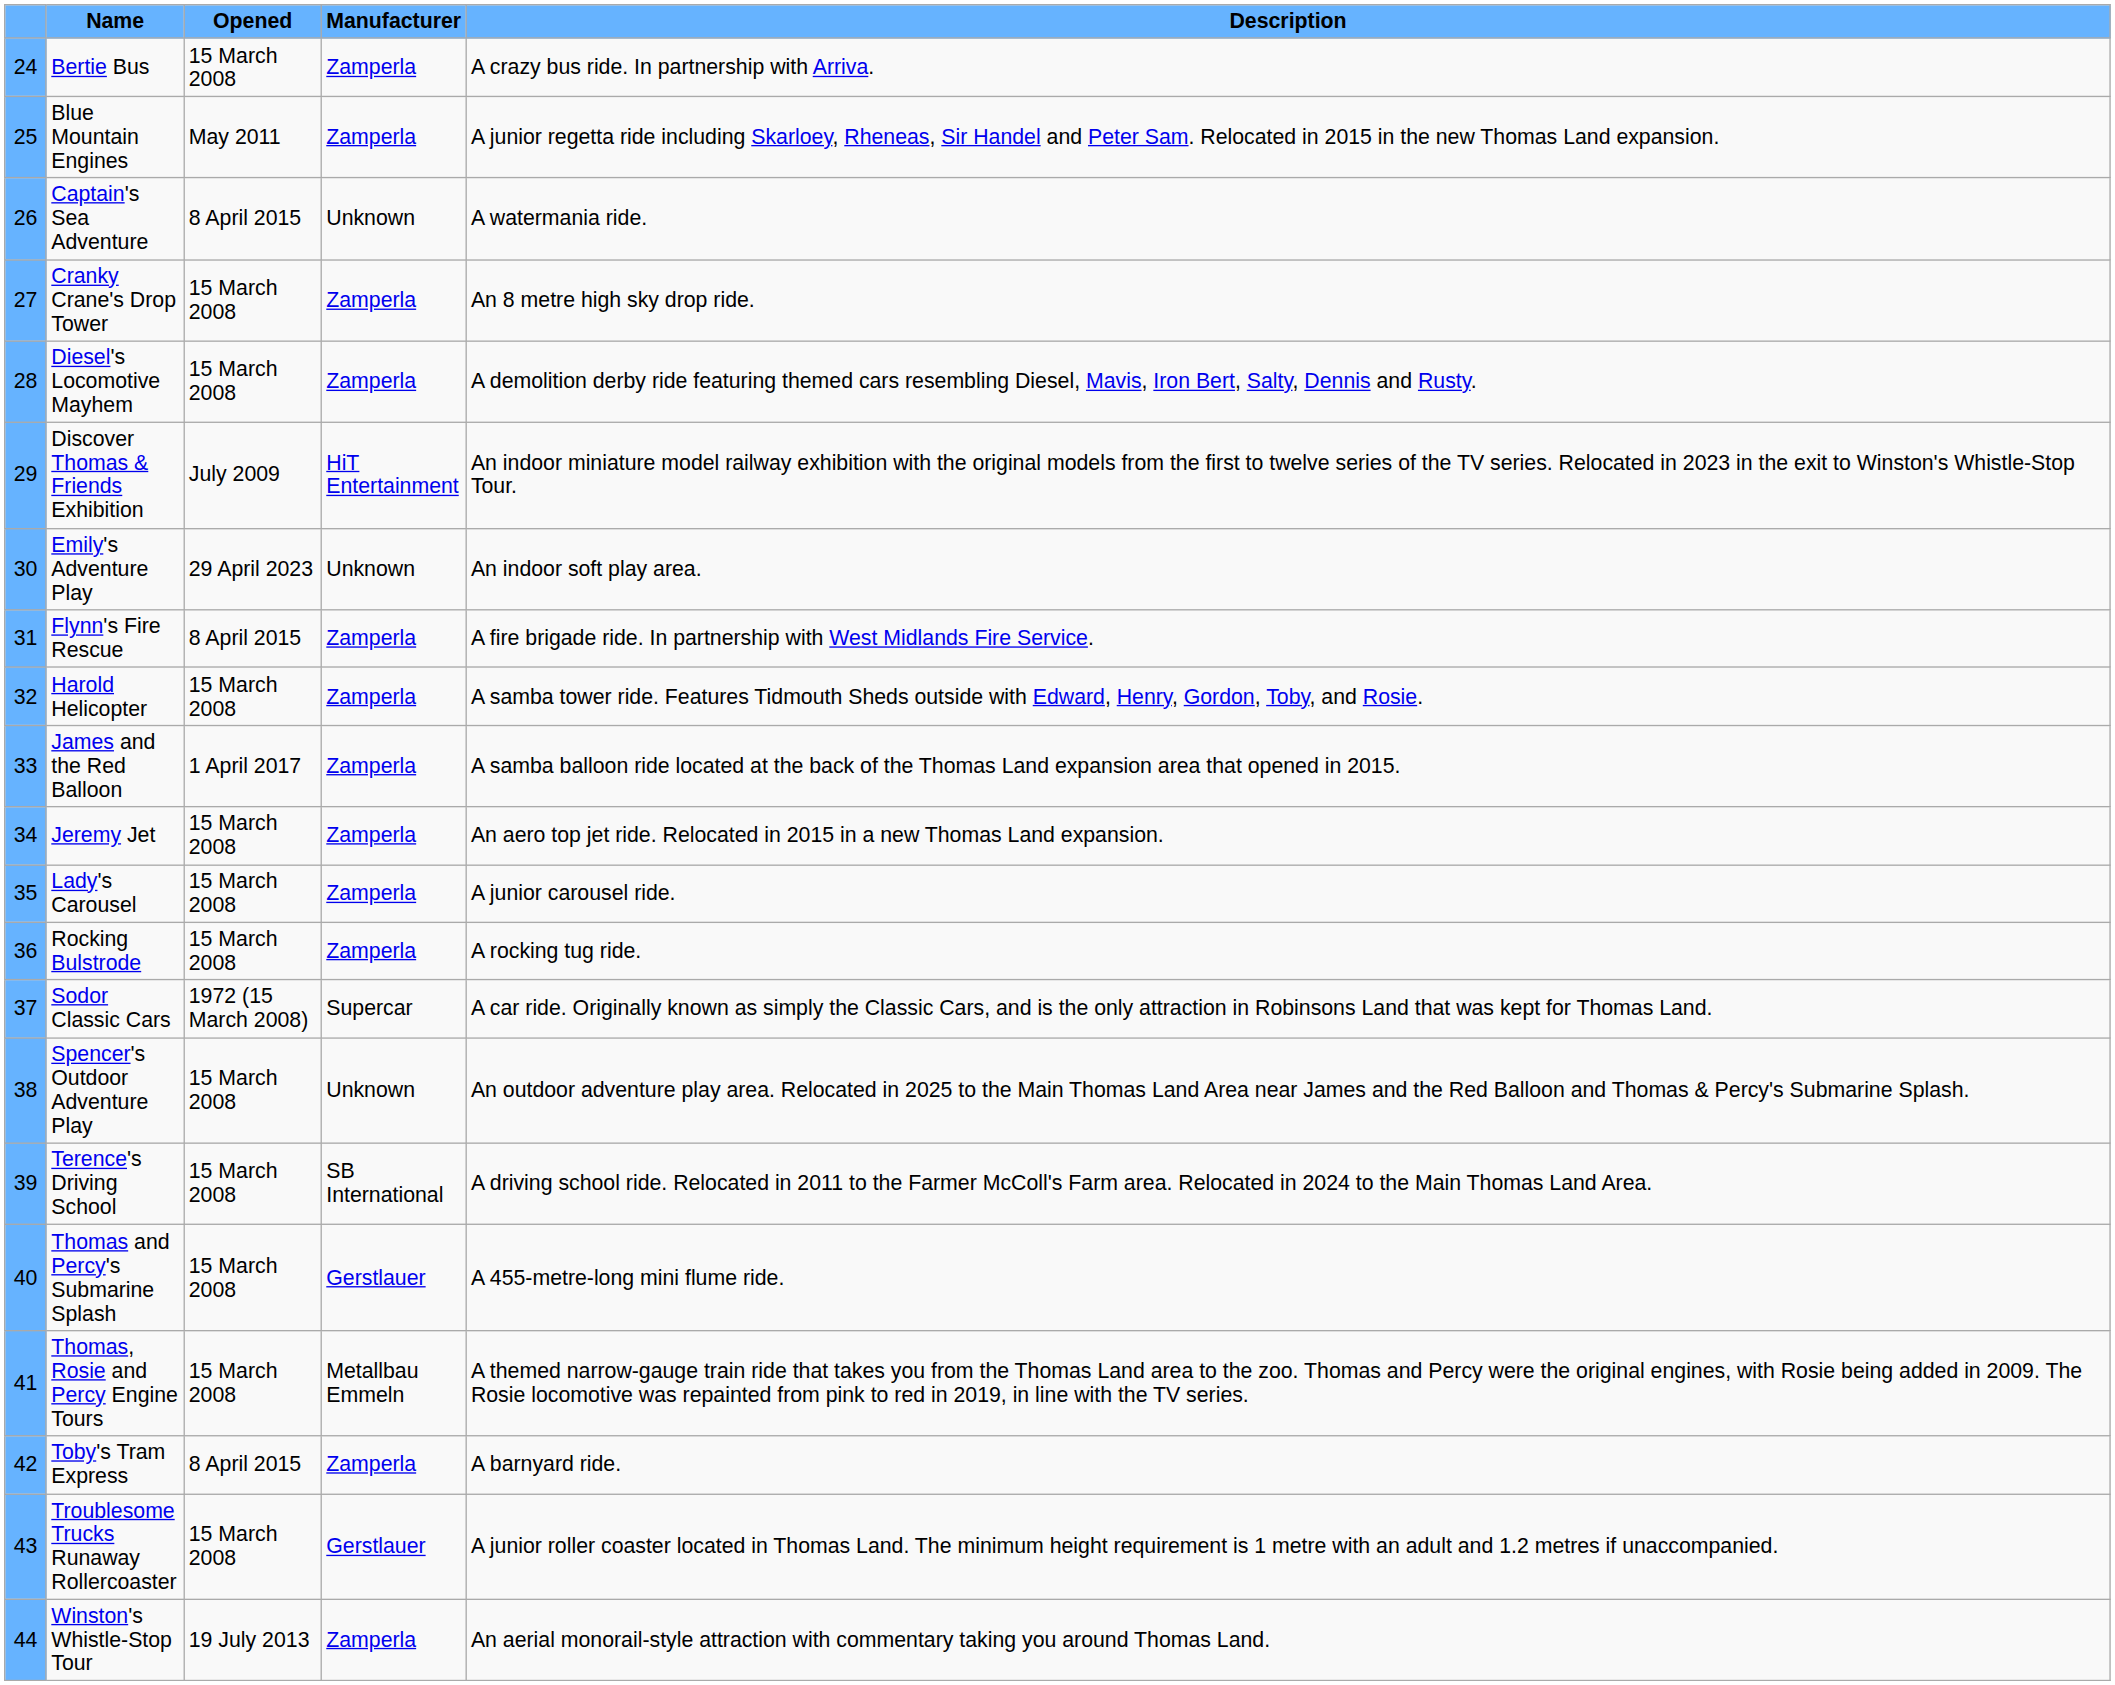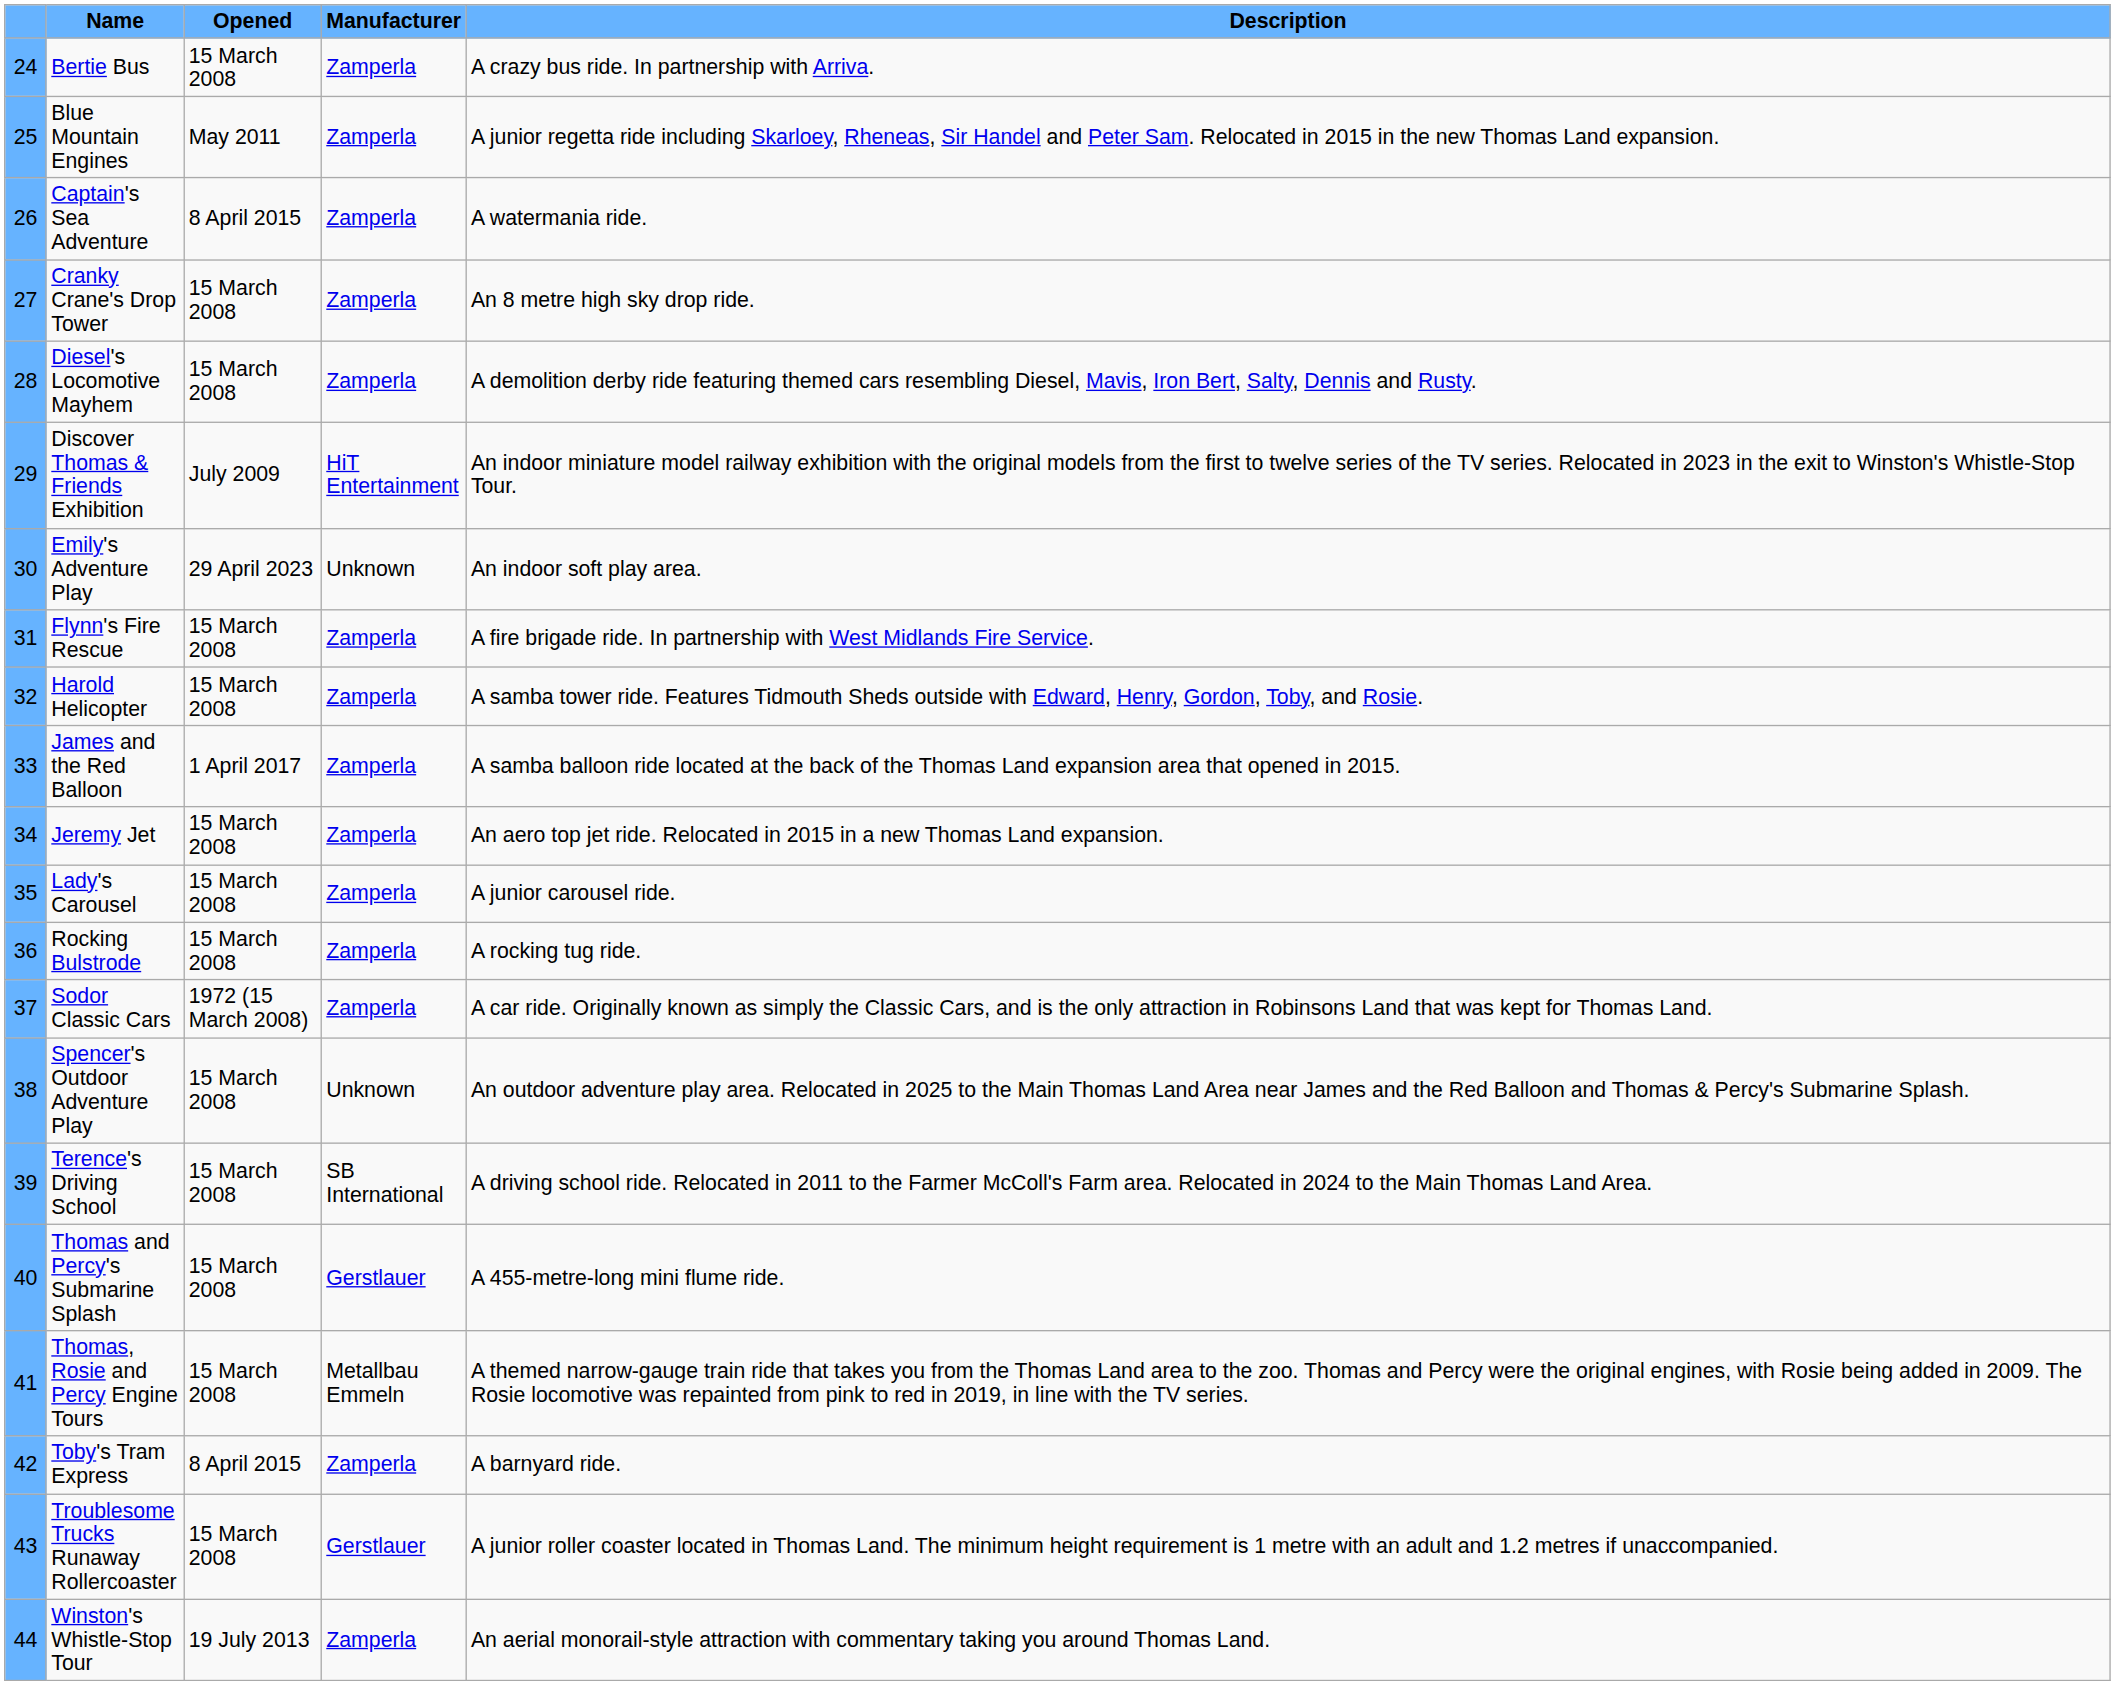(371, 218) Unknown -> (371, 218) Zamperla
(245, 638) 8 April 2015 -> (233, 638) 15 March 2008
(369, 1008) Supercar -> (371, 1008) Zamperla
